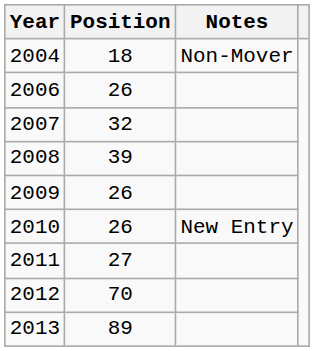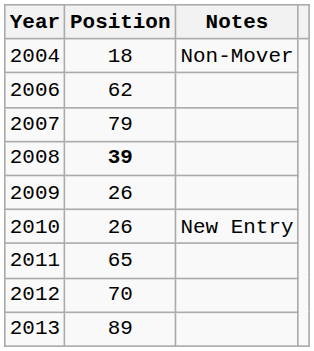(120, 90) 26 -> (120, 90) 62
(120, 124) 32 -> (120, 124) 79
(120, 158) normal -> (120, 158) bold
(120, 261) 27 -> (120, 261) 65
